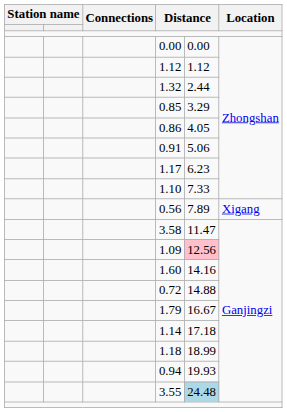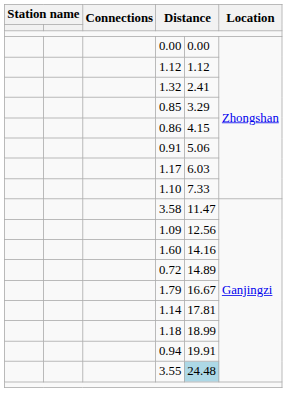(198, 87) 2.44 -> (198, 87) 2.41
(198, 127) 4.05 -> (198, 127) 4.15
(198, 168) 6.23 -> (198, 168) 6.03
- row: (24, 209)
(202, 249) pink background -> (202, 229) no background
(202, 290) 14.88 -> (202, 270) 14.89
(202, 330) 17.18 -> (202, 310) 17.81
(202, 371) 19.93 -> (202, 351) 19.91
